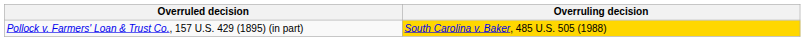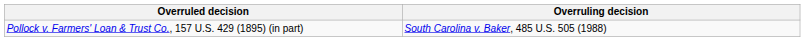(506, 28) gold background -> (506, 28) no background
